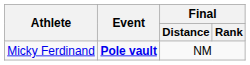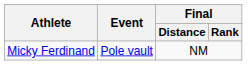(129, 51) bold -> (127, 51) normal
